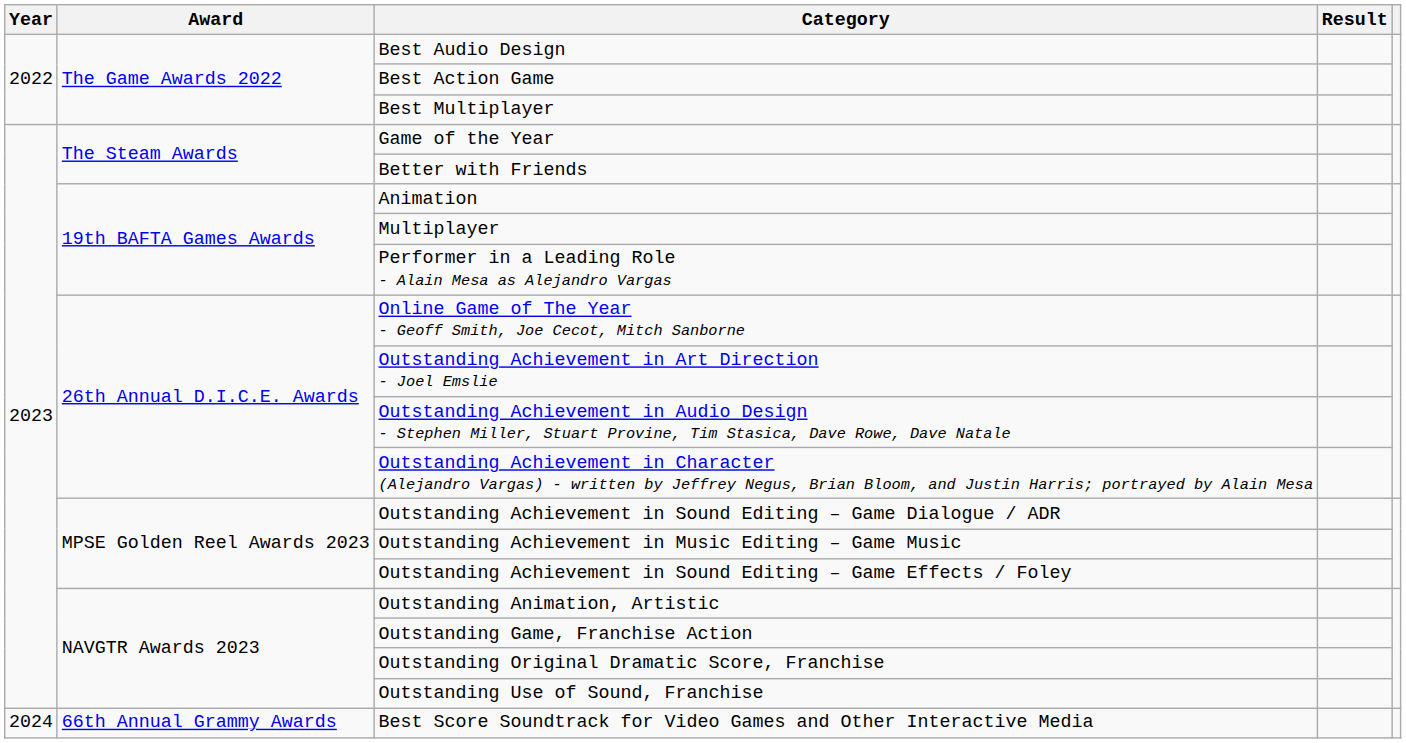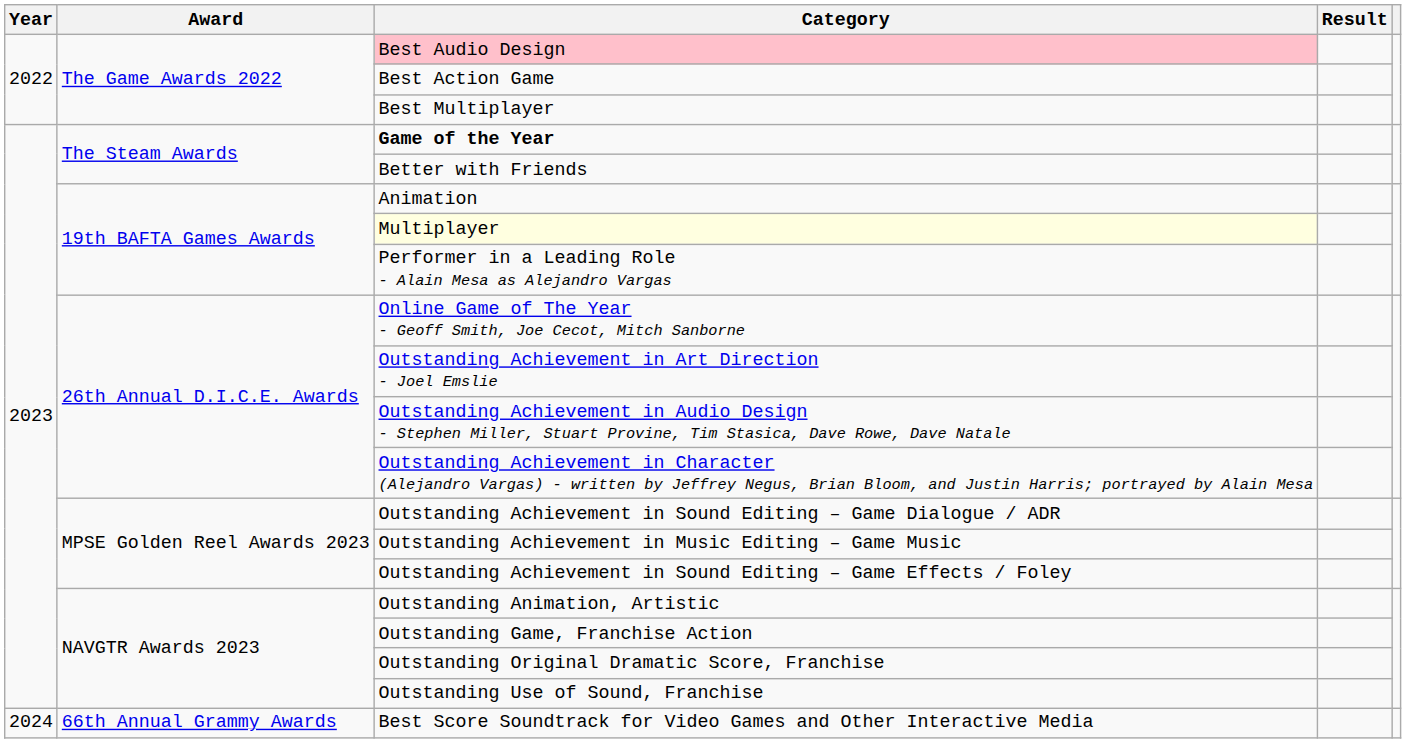(472, 50) no background -> (472, 50) pink background
(467, 139) normal -> (467, 139) bold
(439, 229) no background -> (439, 229) lightyellow background
